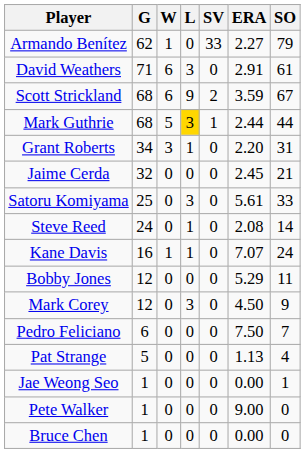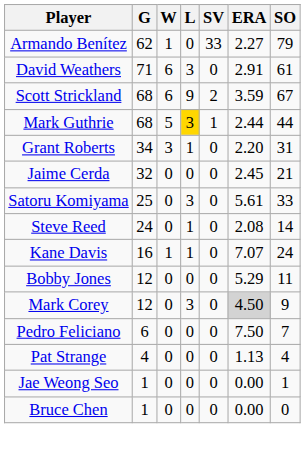(249, 305) no background -> (249, 305) lightgrey background
(145, 357) 5 -> (145, 357) 4
- row: (69, 409)
